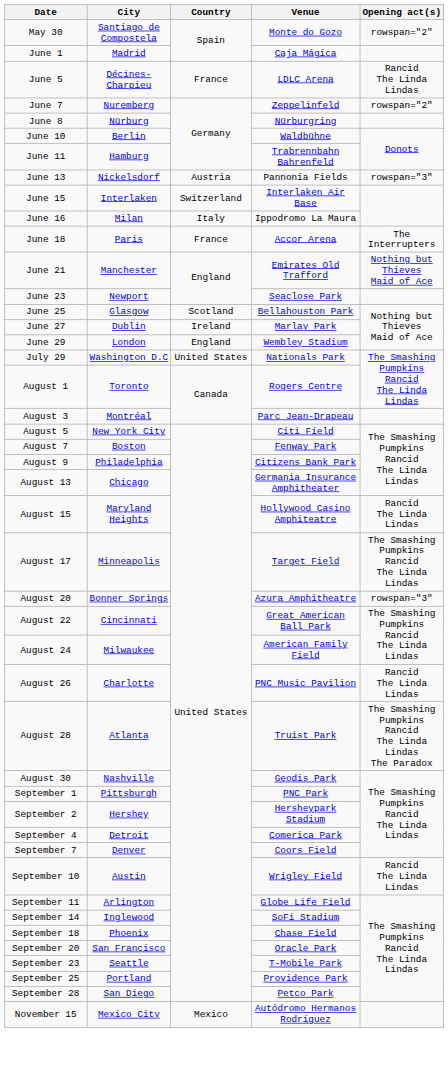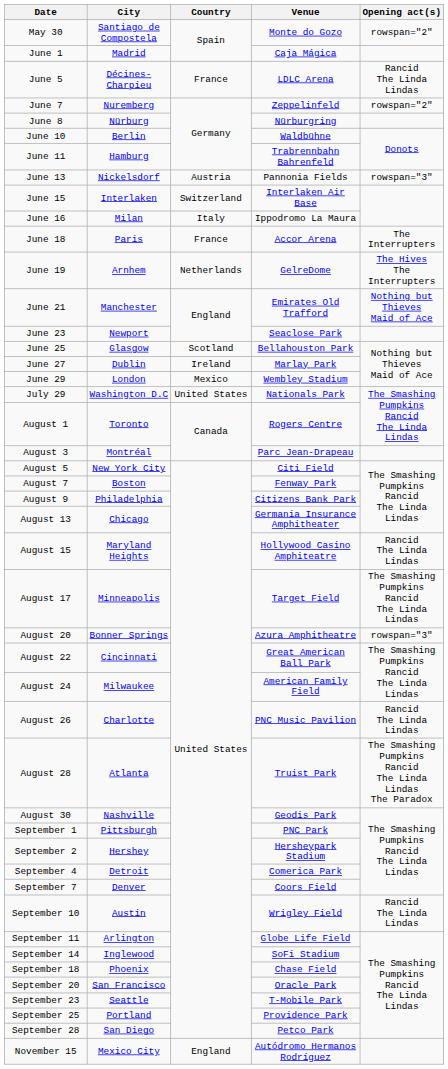+ row: (46, 271)
(211, 342) England -> (211, 379) Mexico
(211, 1014) Mexico -> (211, 1051) England
